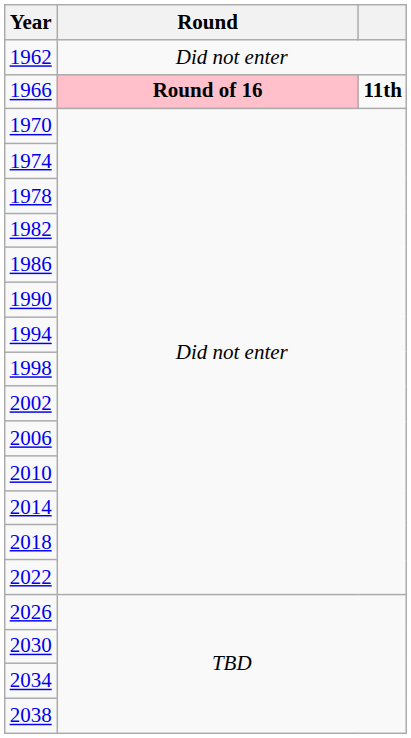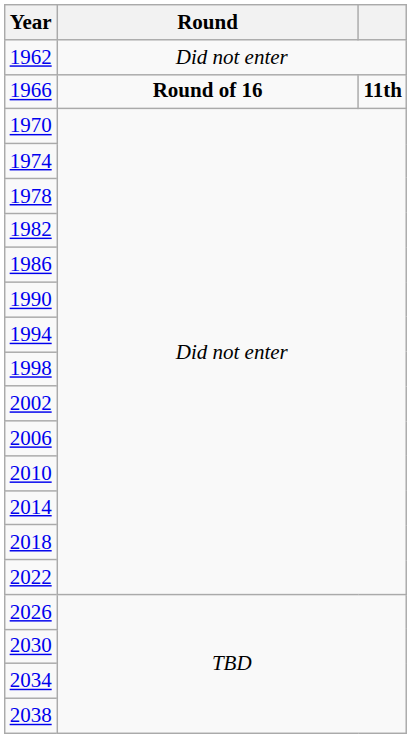(208, 91) pink background -> (208, 91) no background
